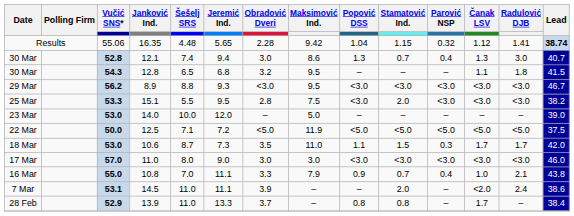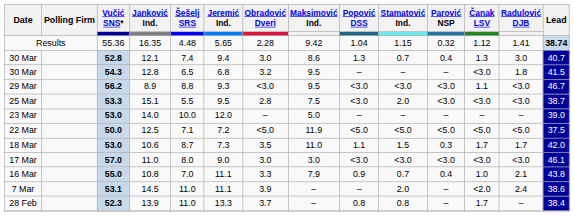(113, 42) 55.06 -> (113, 42) 55.36
(482, 72) 1.1 -> (482, 72) <3.0
(482, 86) <3.0 -> (482, 86) 1.1
(556, 101) 38.2 -> (556, 101) 38.7
(556, 159) 46.0 -> (556, 159) 46.1
(113, 203) 52.9 -> (113, 203) 52.3
